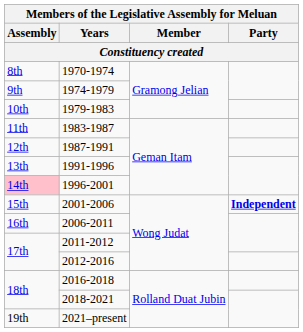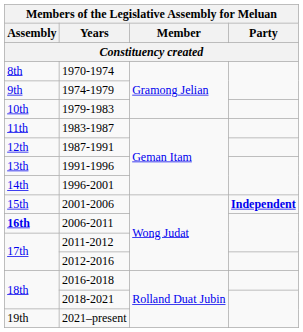(18, 185) pink background -> (18, 185) no background
(18, 223) normal -> (18, 223) bold
